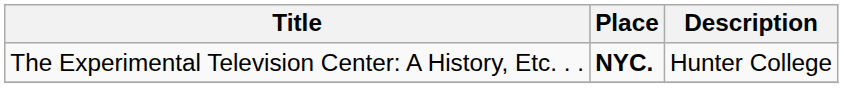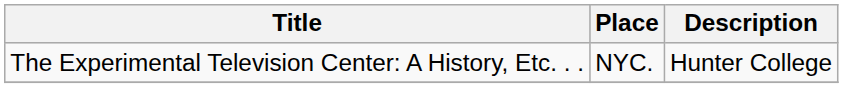(624, 62) bold -> (624, 62) normal
